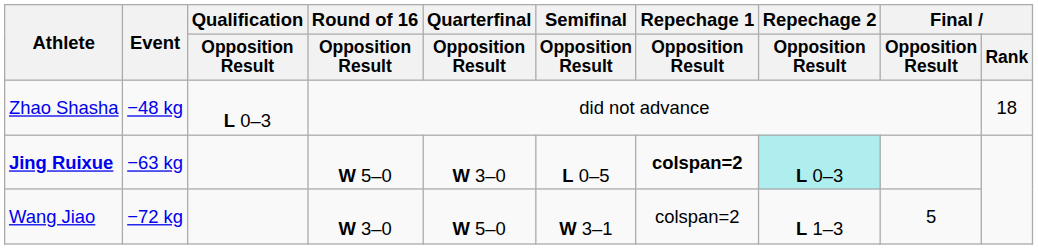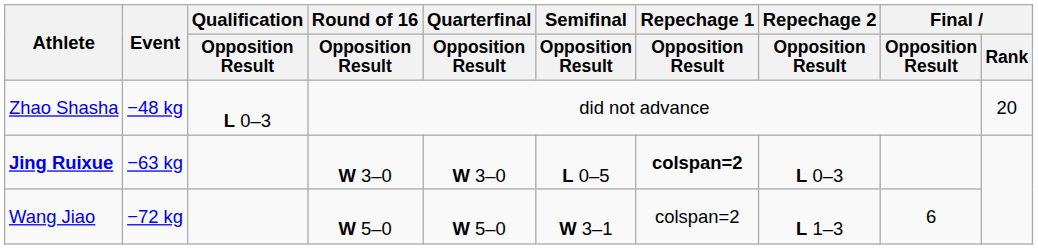(1007, 108) 18 -> (1007, 108) 20
(365, 175) W 5–0 -> (365, 175) W 3–0
(820, 175) paleturquoise background -> (820, 175) no background
(365, 230) W 3–0 -> (365, 230) W 5–0
(931, 217) 5 -> (931, 217) 6
